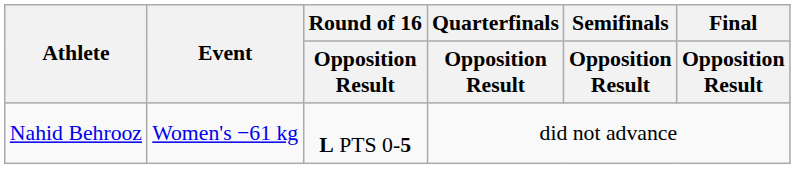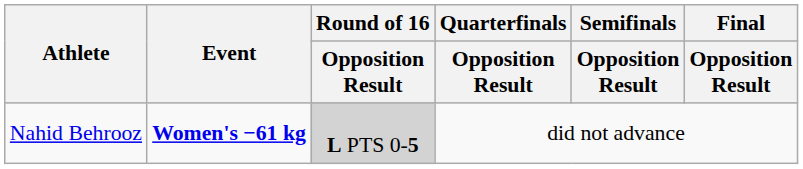(225, 133) normal -> (229, 133) bold
(365, 145) no background -> (373, 145) lightgrey background
